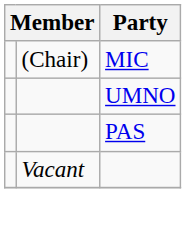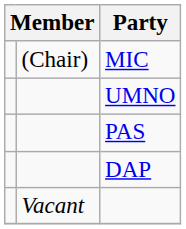+ row: (58, 169)
